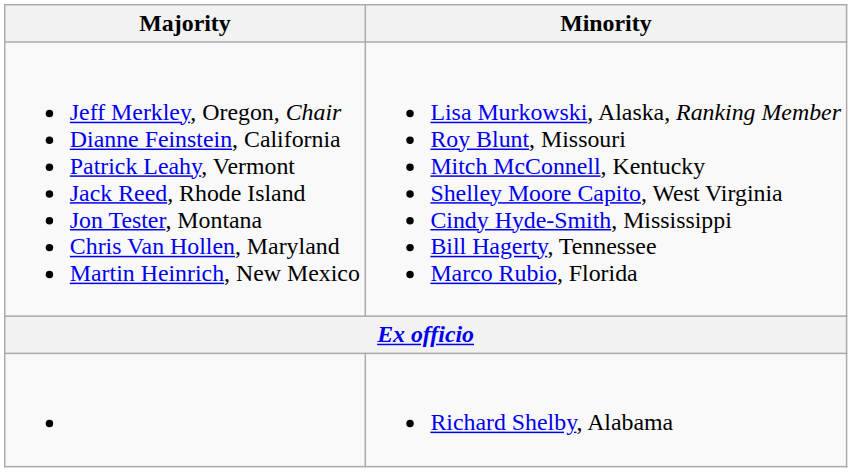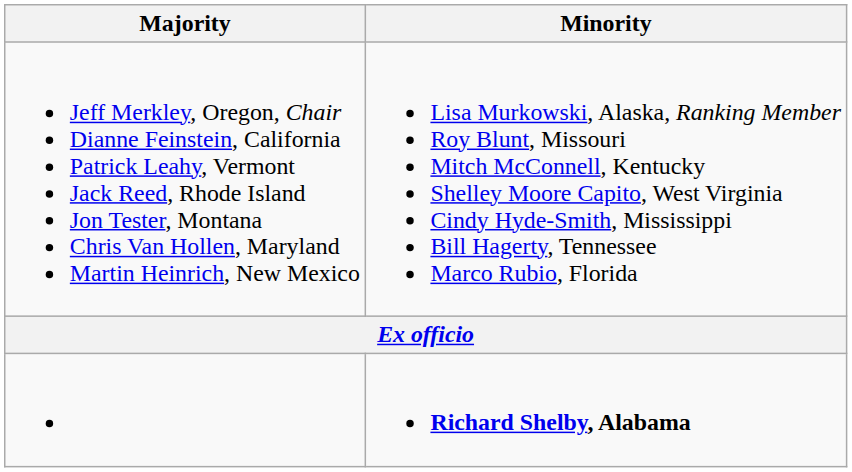(606, 423) normal -> (606, 423) bold
